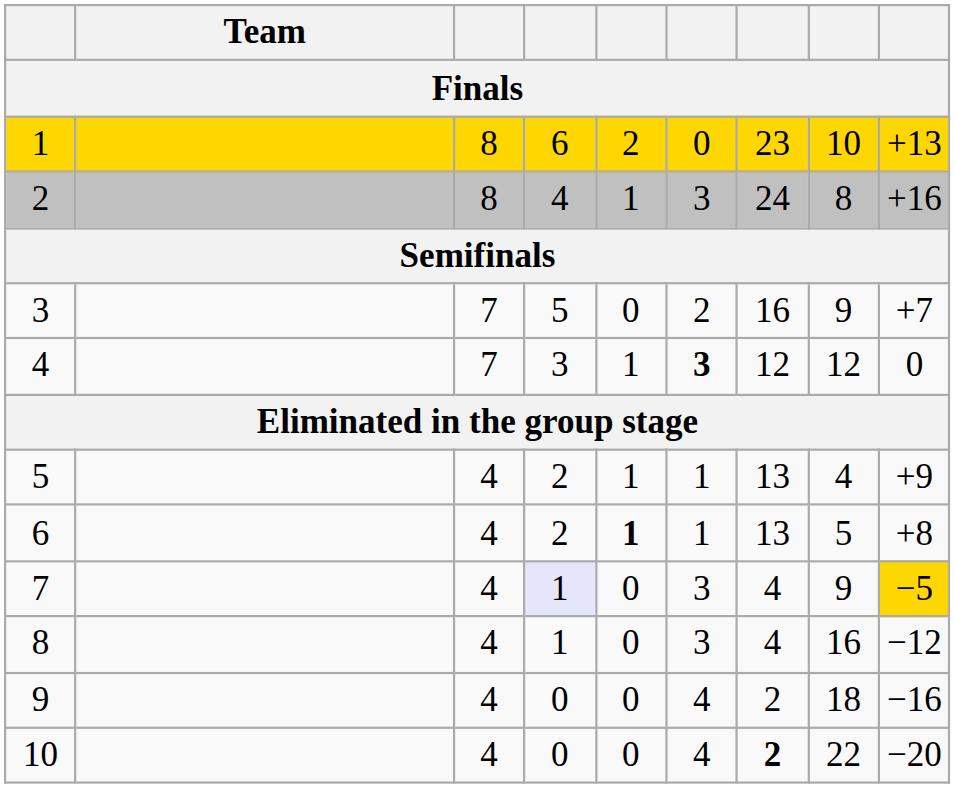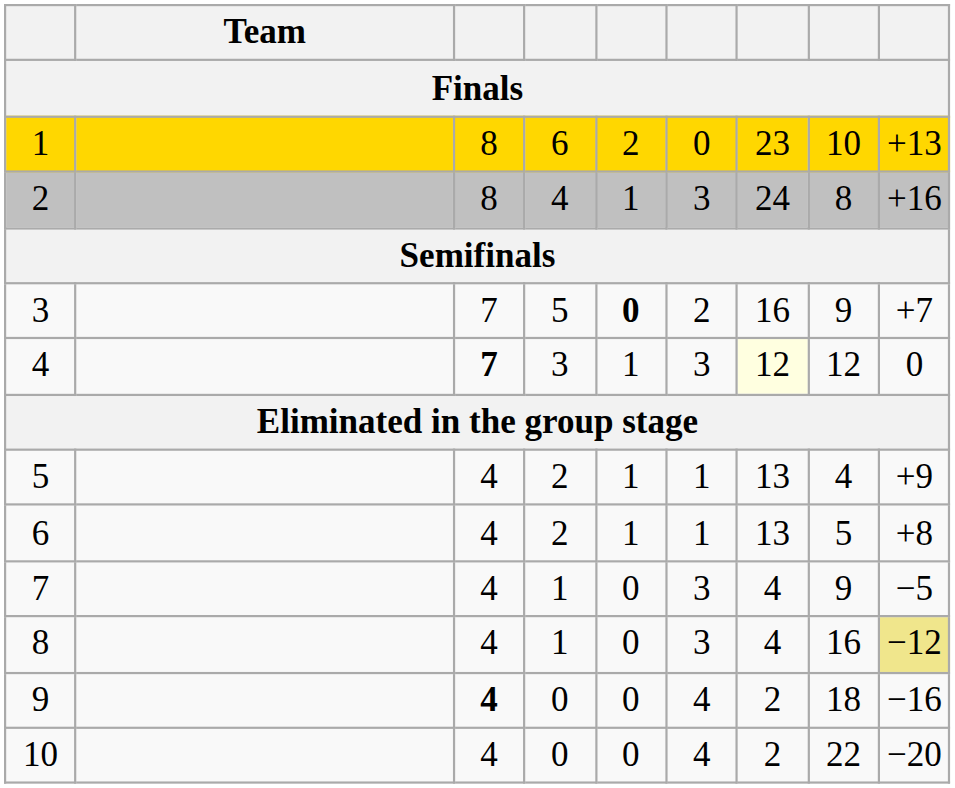(631, 310) normal -> (631, 310) bold
(489, 365) normal -> (489, 365) bold
(702, 365) bold -> (702, 365) normal
(773, 365) no background -> (773, 365) lightyellow background
(631, 532) bold -> (631, 532) normal
(560, 587) lavender background -> (560, 587) no background
(914, 587) gold background -> (914, 587) no background
(914, 643) no background -> (914, 643) khaki background
(489, 699) normal -> (489, 699) bold
(773, 754) bold -> (773, 754) normal
